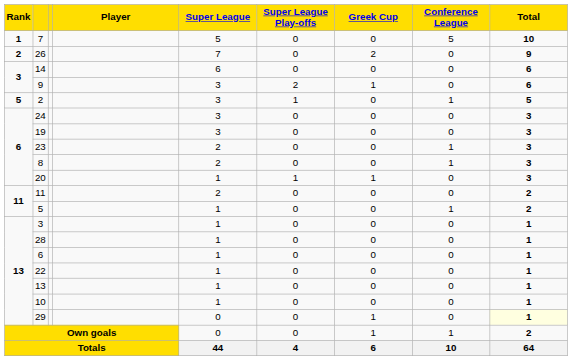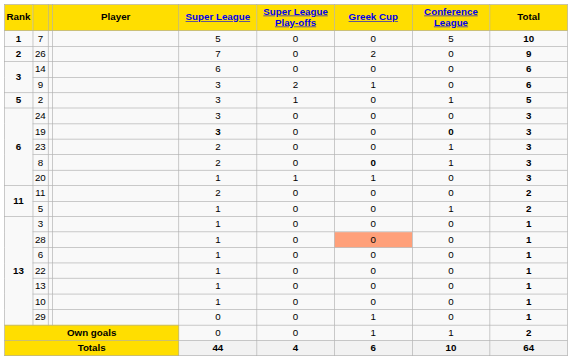(218, 131) normal -> (218, 131) bold
(451, 131) normal -> (451, 131) bold
(373, 162) normal -> (373, 162) bold
(373, 239) no background -> (373, 239) lightsalmon background
(529, 317) lightyellow background -> (529, 317) no background
